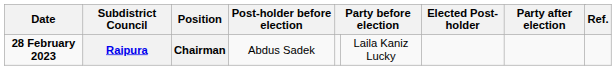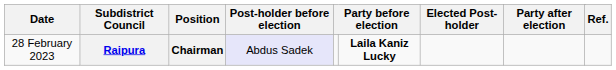(43, 50) bold -> (42, 50) normal
(281, 50) no background -> (279, 50) lavender background
(381, 50) normal -> (379, 50) bold
